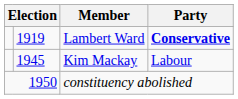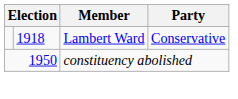(31, 37) 1919 -> (31, 37) 1918
(191, 37) bold -> (188, 37) normal
- row: (100, 60)
